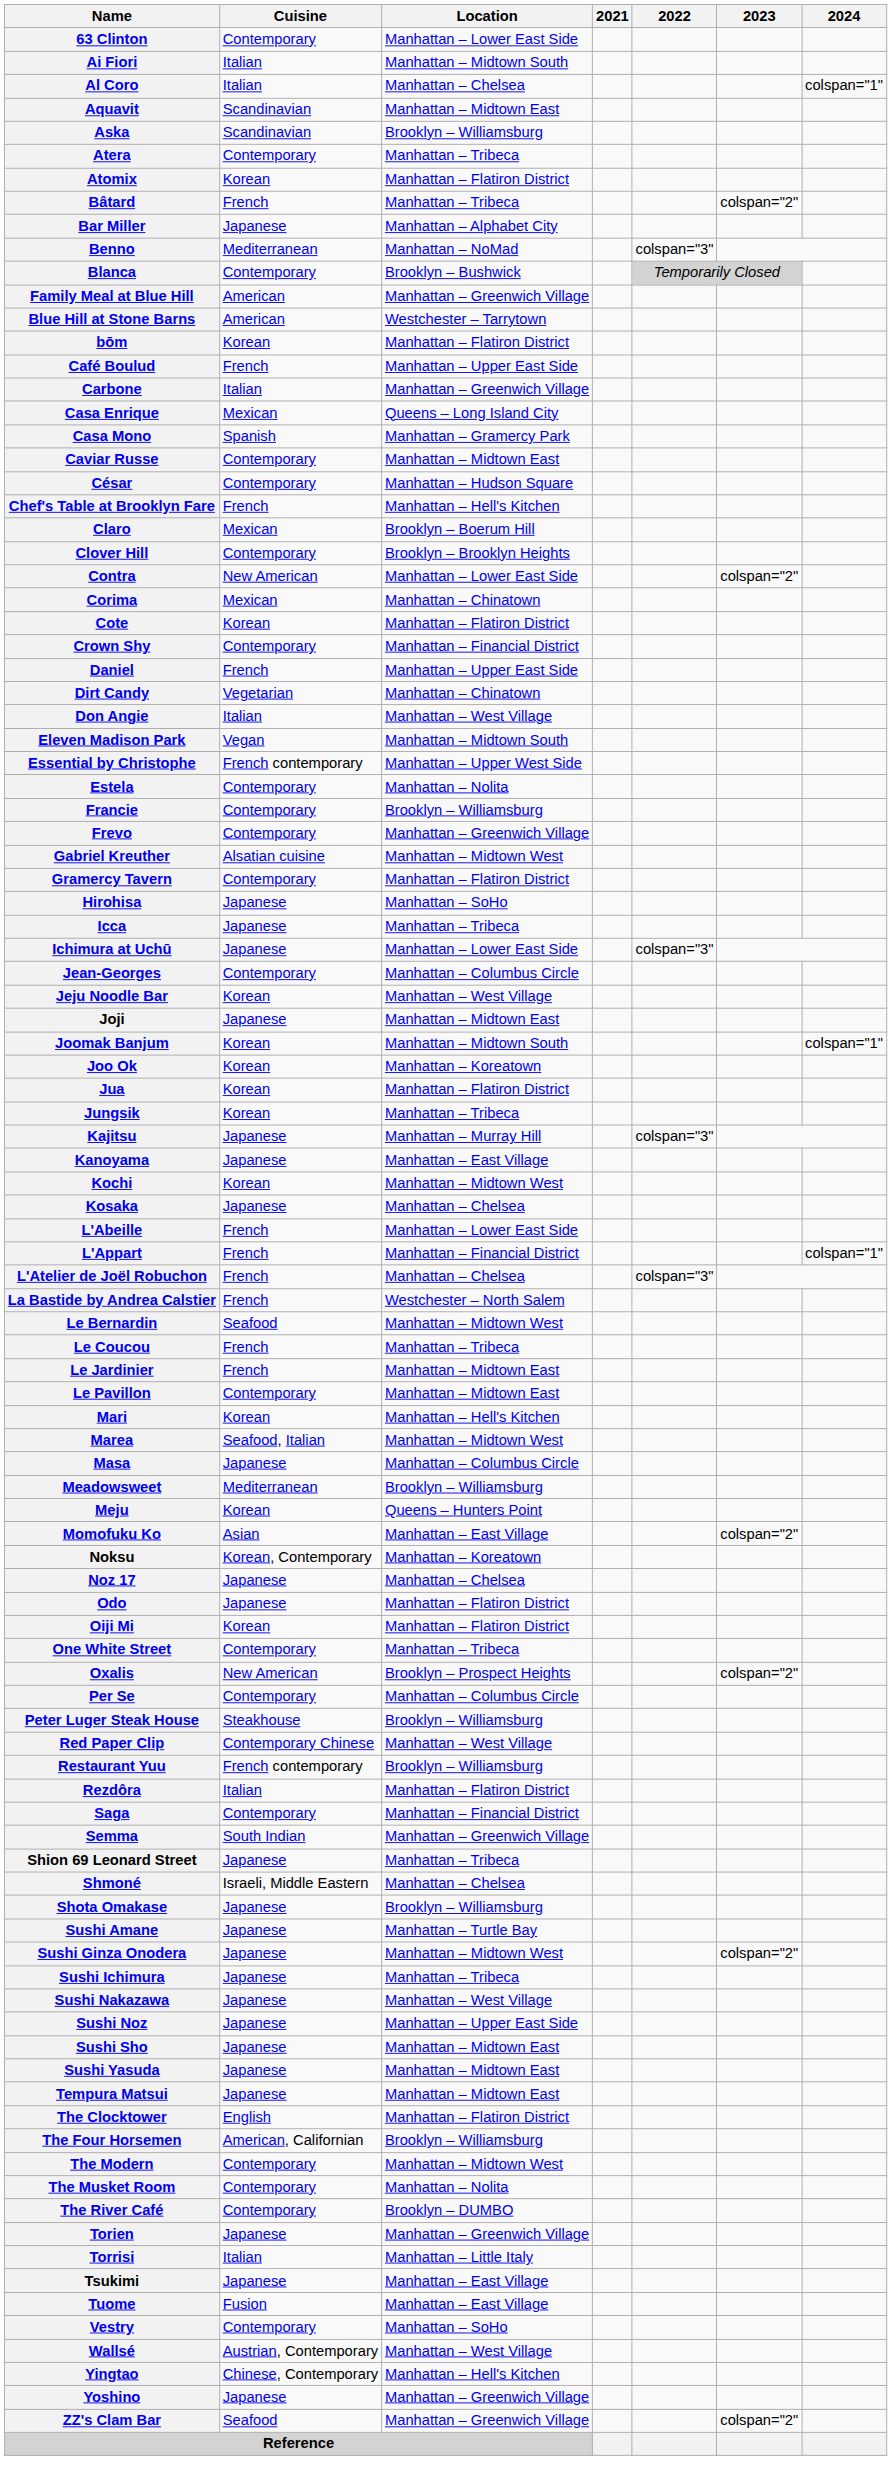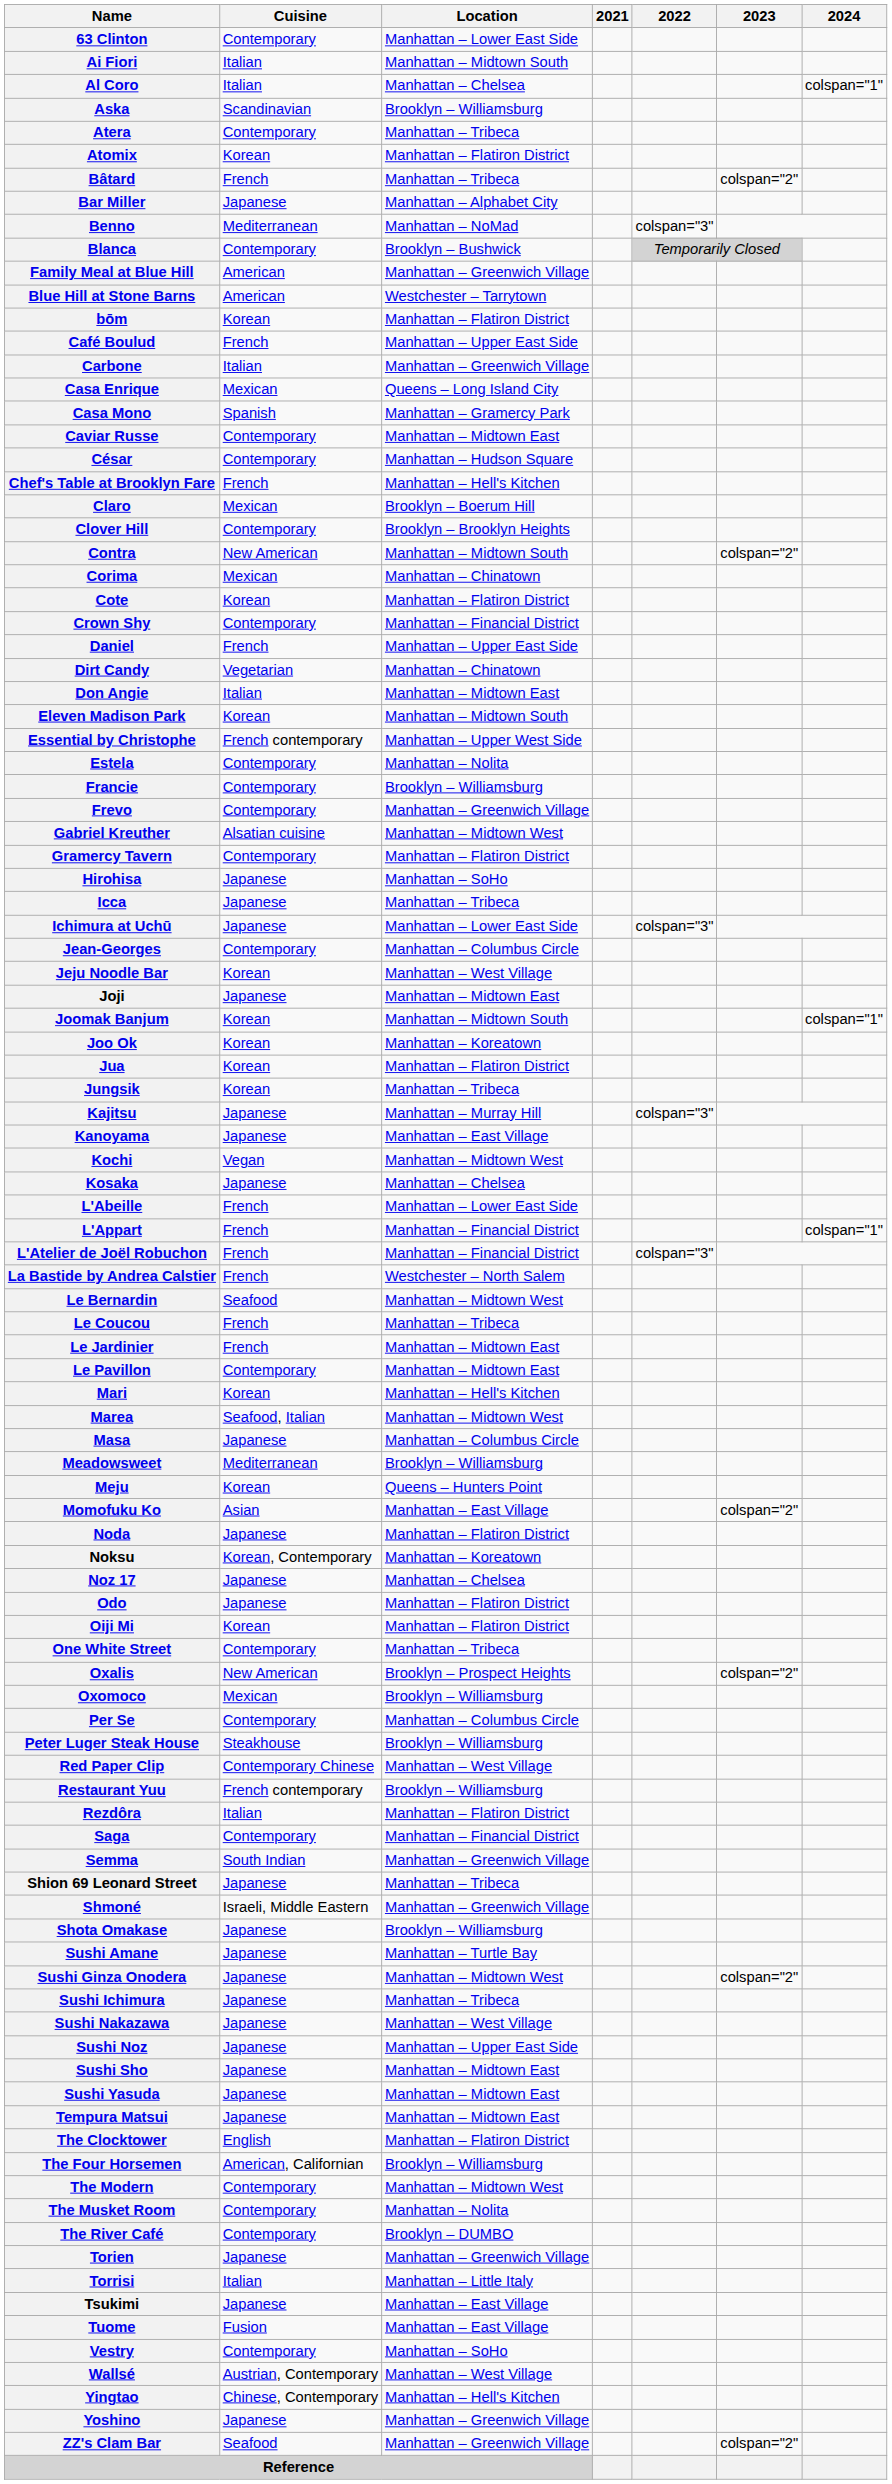- row: (112, 109)
(481, 576) Manhattan – Lower East Side -> (477, 553) Manhattan – Midtown South
(469, 716) Manhattan – West Village -> (472, 693) Manhattan – Midtown East
(244, 739) Vegan -> (246, 716) Korean
(246, 1183) Korean -> (244, 1160) Vegan
(455, 1276) Manhattan – Chelsea -> (482, 1253) Manhattan – Financial District
+ row: (112, 1533)
+ row: (112, 1697)
(455, 1883) Manhattan – Chelsea -> (487, 1907) Manhattan – Greenwich Village
